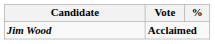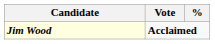(29, 30) no background -> (29, 30) lightyellow background
